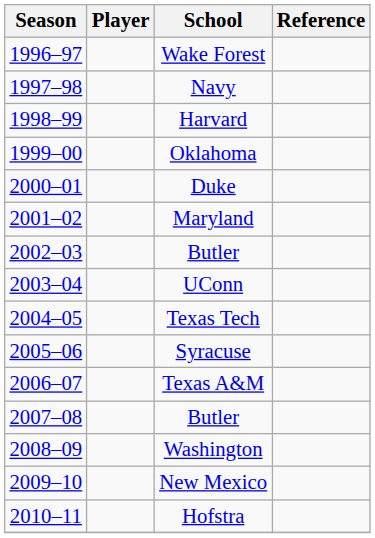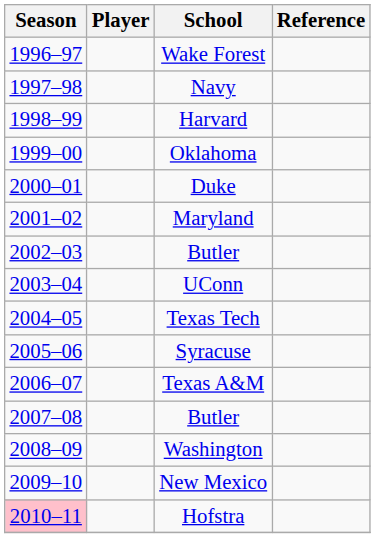(46, 515) no background -> (46, 515) pink background
